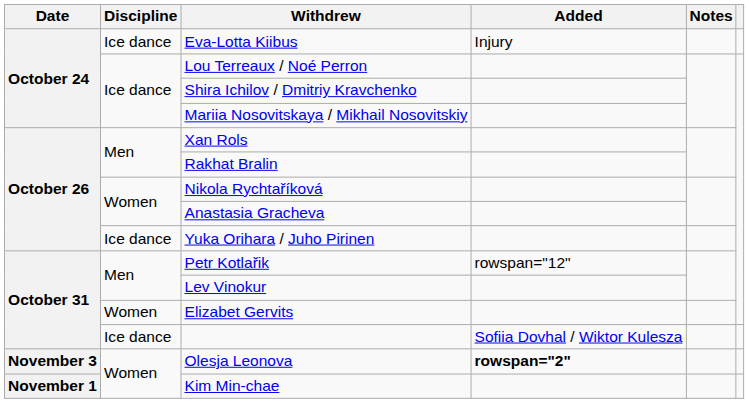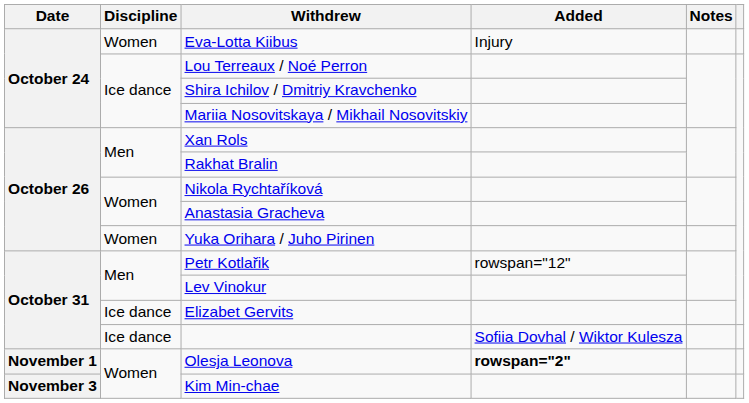(138, 41) Ice dance -> (131, 41) Women
(138, 238) Ice dance -> (131, 238) Women
(131, 312) Women -> (138, 312) Ice dance
(52, 361) November 3 -> (52, 361) November 1
(52, 386) November 1 -> (52, 386) November 3
